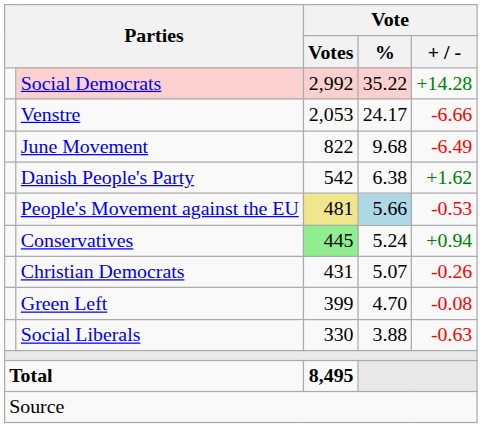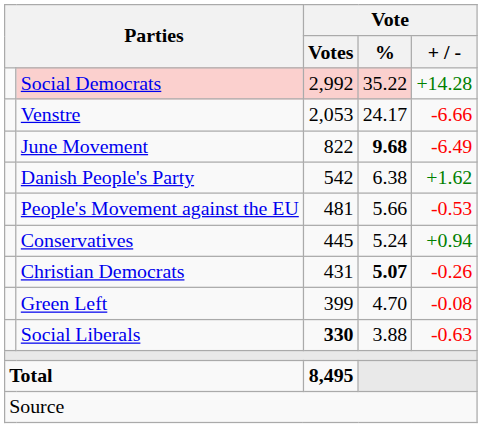(390, 146) normal -> (390, 146) bold
(339, 209) khaki background -> (339, 209) no background
(390, 209) lightblue background -> (390, 209) no background
(339, 240) lightgreen background -> (339, 240) no background
(390, 271) normal -> (390, 271) bold
(339, 334) normal -> (339, 334) bold
